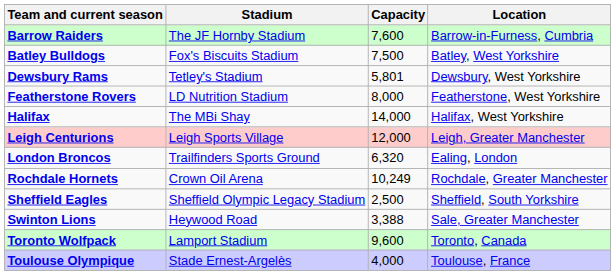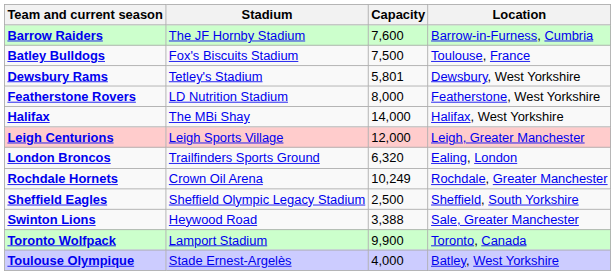(495, 56) Batley, West Yorkshire -> (481, 56) Toulouse, France
(387, 240) 9,600 -> (387, 240) 9,900
(481, 260) Toulouse, France -> (495, 260) Batley, West Yorkshire
